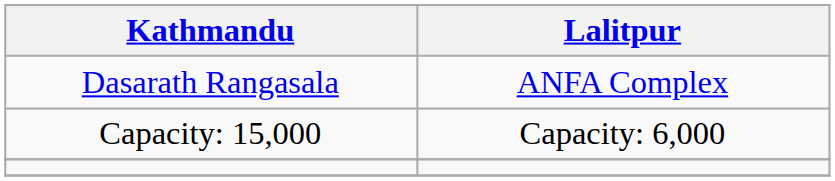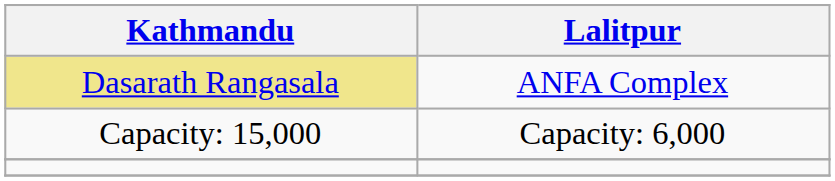(210, 81) no background -> (210, 81) khaki background
